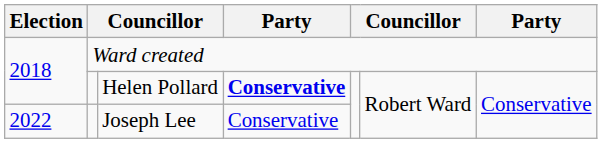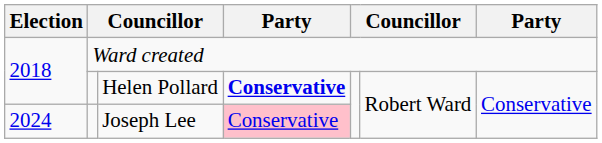(30, 120) 2022 -> (30, 120) 2024
(283, 120) no background -> (283, 120) pink background
